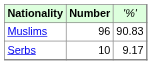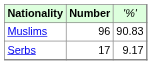(104, 50) 10 -> (104, 50) 17
